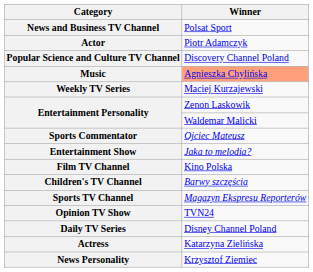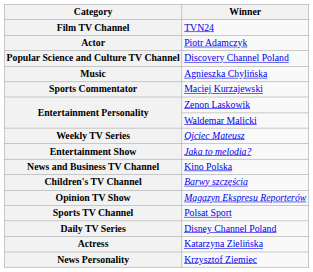(93, 27) News and Business TV Channel -> (93, 27) Film TV Channel
(208, 27) Polsat Sport -> (199, 27) TVN24
(226, 74) lightsalmon background -> (226, 74) no background
(93, 89) Weekly TV Series -> (93, 89) Sports Commentator
(93, 136) Sports Commentator -> (93, 136) Weekly TV Series
(93, 167) Film TV Channel -> (93, 167) News and Business TV Channel
(93, 197) Sports TV Channel -> (93, 197) Opinion TV Show
(93, 213) Opinion TV Show -> (93, 213) Sports TV Channel
(199, 213) TVN24 -> (208, 213) Polsat Sport
